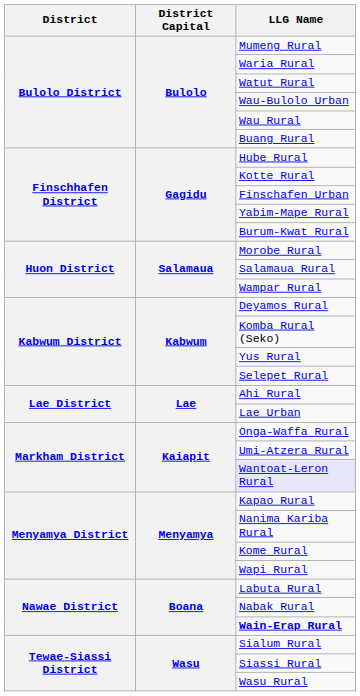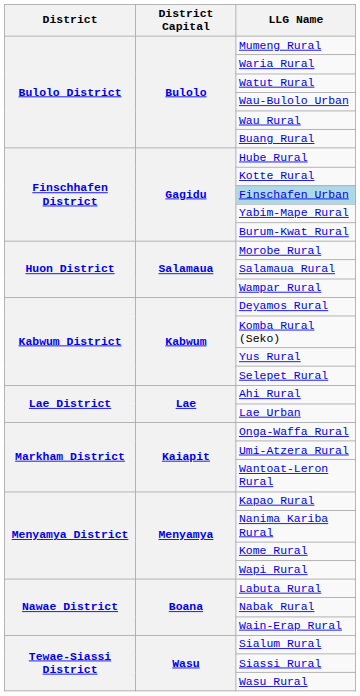(294, 195) no background -> (294, 195) lightblue background
(284, 476) lavender background -> (284, 476) no background
(290, 626) bold -> (290, 626) normal
